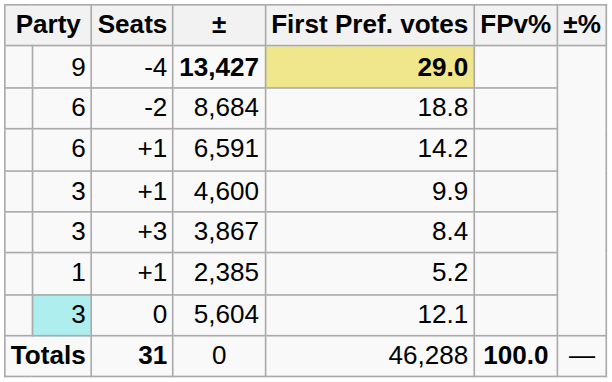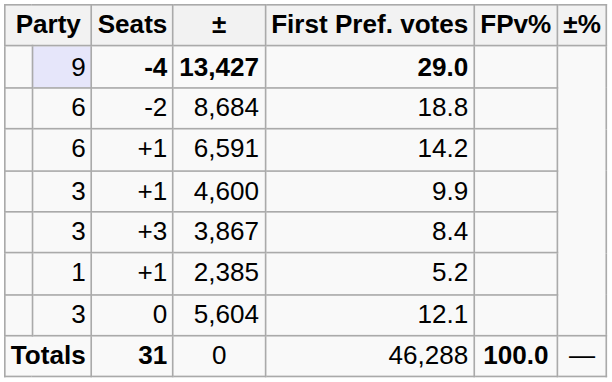(78, 66) no background -> (78, 66) lavender background
(156, 66) normal -> (156, 66) bold
(443, 66) khaki background -> (443, 66) no background
(78, 314) paleturquoise background -> (78, 314) no background
